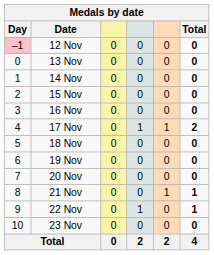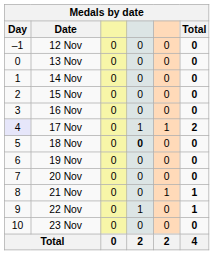(18, 46) pink background -> (18, 46) no background
(18, 128) no background -> (18, 128) lavender background
(140, 144) normal -> (140, 144) bold
